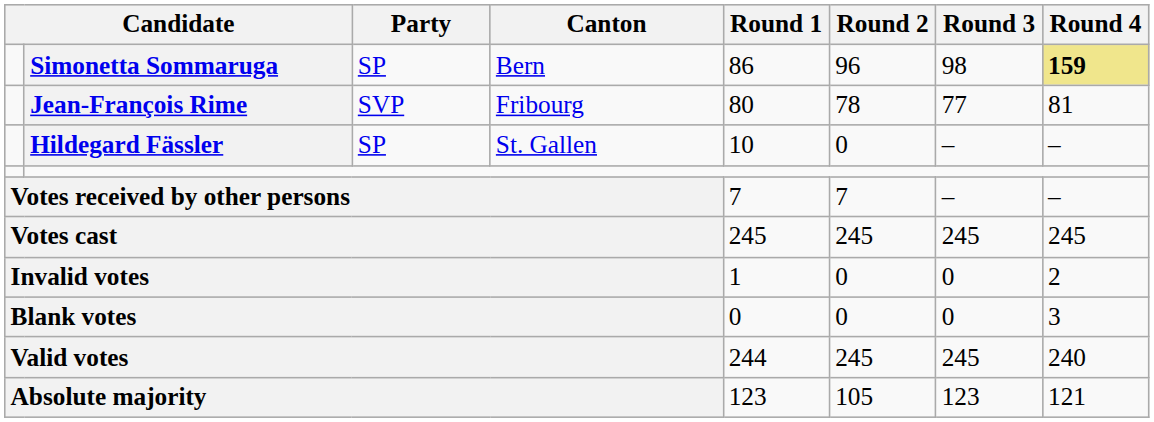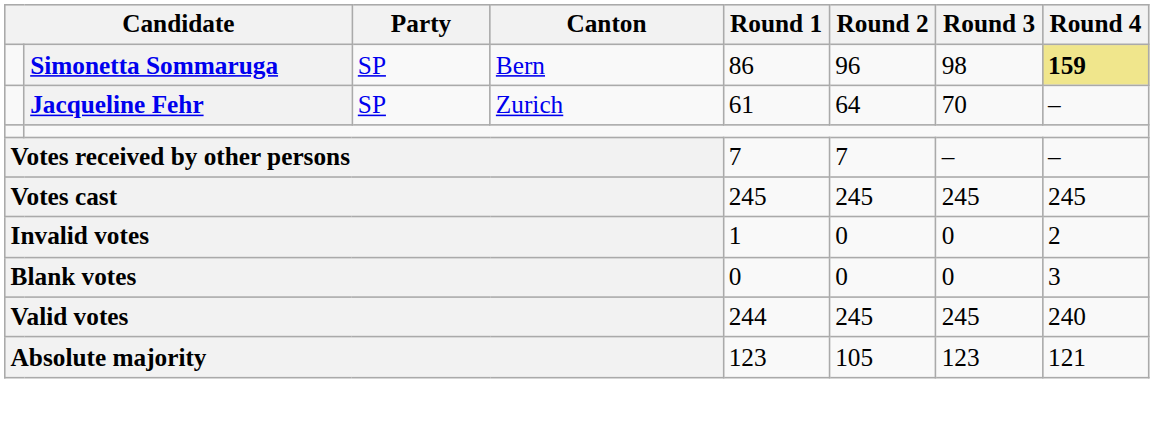- row: (139, 104)
+ row: (117, 104)
- row: (127, 144)
